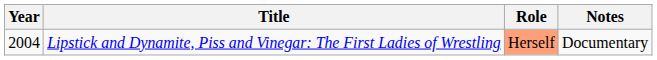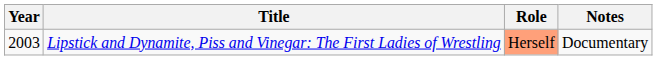(24, 42) 2004 -> (24, 42) 2003
